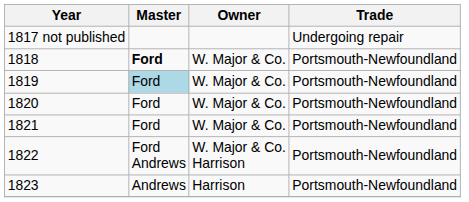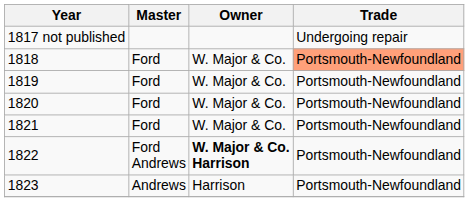(147, 59) bold -> (146, 59) normal
(375, 59) no background -> (379, 59) lightsalmon background
(146, 81) lightblue background -> (146, 81) no background
(239, 155) normal -> (241, 155) bold
